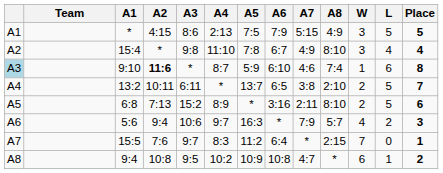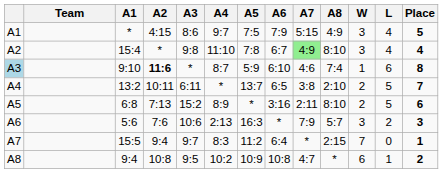(221, 31) 2:13 -> (221, 31) 9:7
(389, 31) 5 -> (389, 31) 4
(307, 50) no background -> (307, 50) lightgreen background
(160, 123) 9:4 -> (160, 123) 7:6
(221, 123) 9:7 -> (221, 123) 2:13
(362, 123) 4 -> (362, 123) 3
(160, 141) 7:6 -> (160, 141) 9:4
